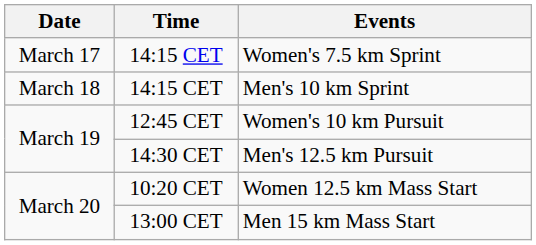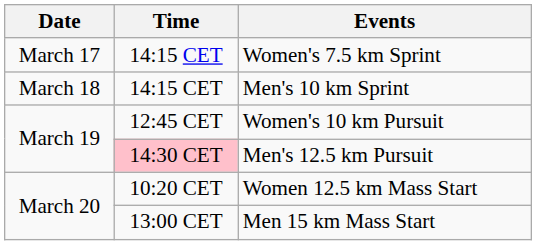(176, 155) no background -> (176, 155) pink background
